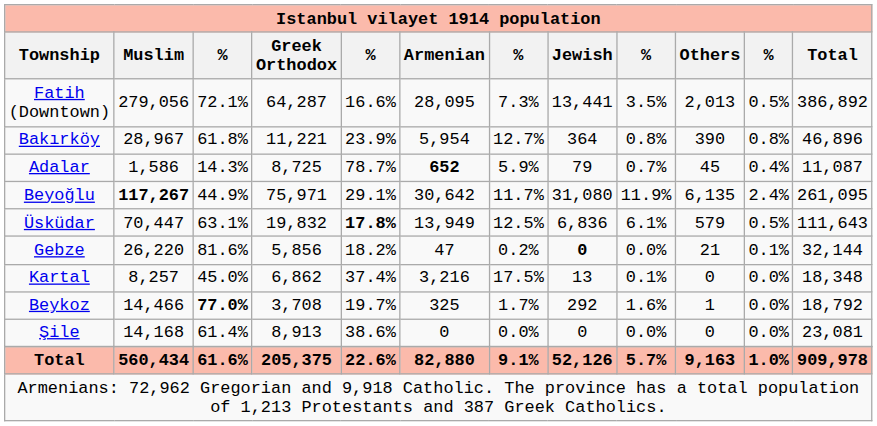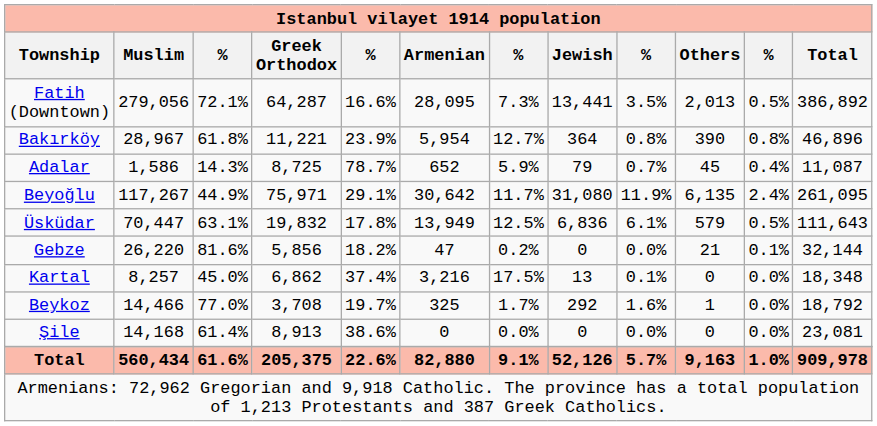(444, 168) bold -> (444, 168) normal
(154, 195) bold -> (154, 195) normal
(370, 223) bold -> (370, 223) normal
(582, 250) bold -> (582, 250) normal
(223, 305) bold -> (223, 305) normal
